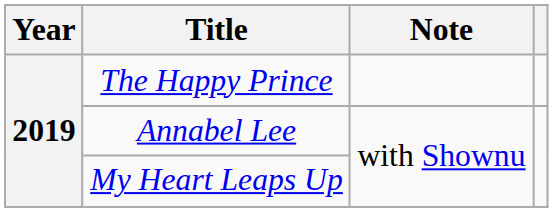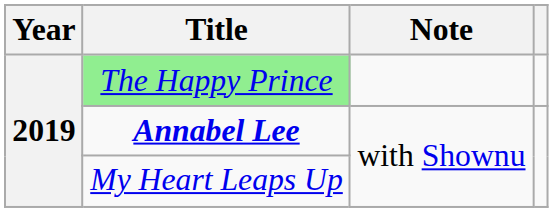(217, 79) no background -> (217, 79) lightgreen background
(217, 130) normal -> (217, 130) bold
